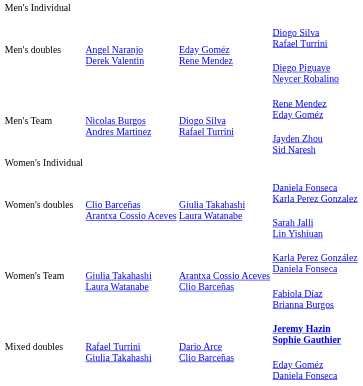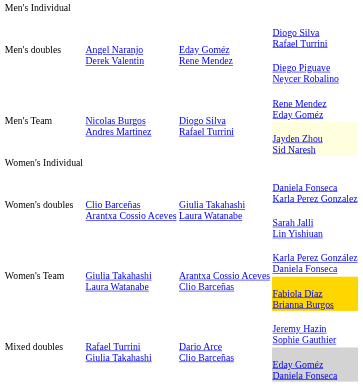(298, 144) no background -> (298, 144) lightyellow background
(303, 299) no background -> (303, 299) gold background
(307, 334) bold -> (304, 334) normal
(305, 370) no background -> (305, 370) lightgrey background
